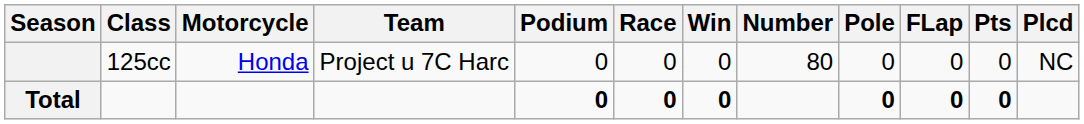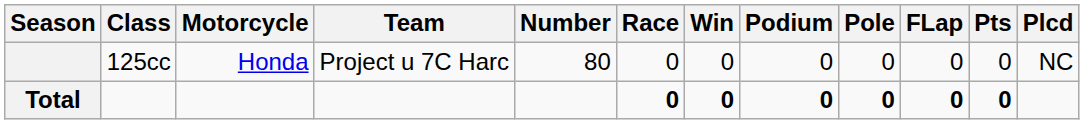columns swapped: (788, 23) <-> (564, 23)
